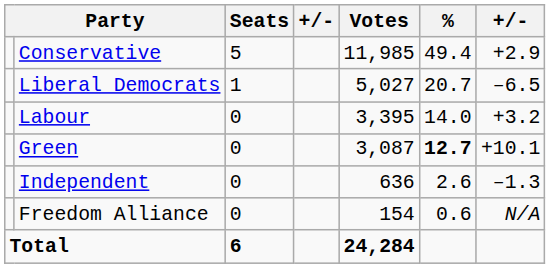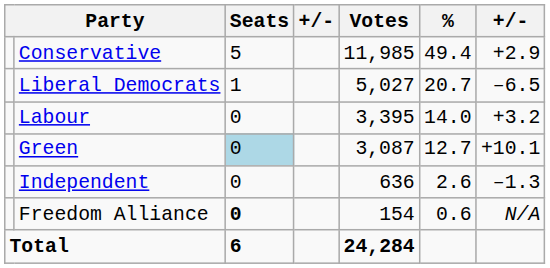(236, 150) no background -> (236, 150) lightblue background
(448, 150) bold -> (448, 150) normal
(236, 214) normal -> (236, 214) bold
